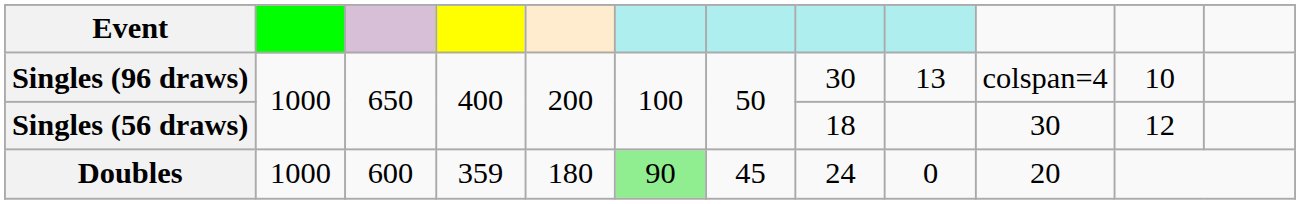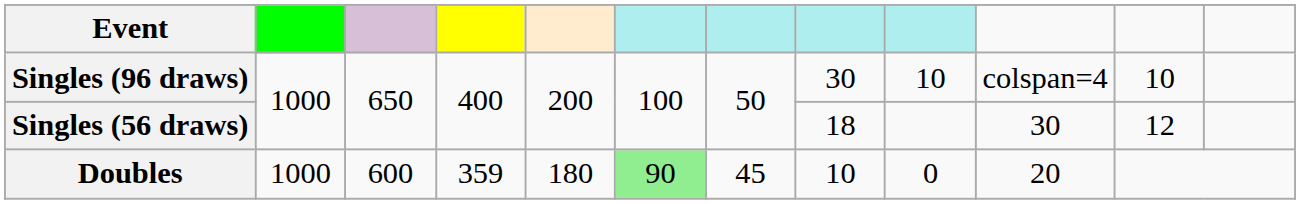(931, 76) 13 -> (931, 76) 10
(841, 173) 24 -> (841, 173) 10
